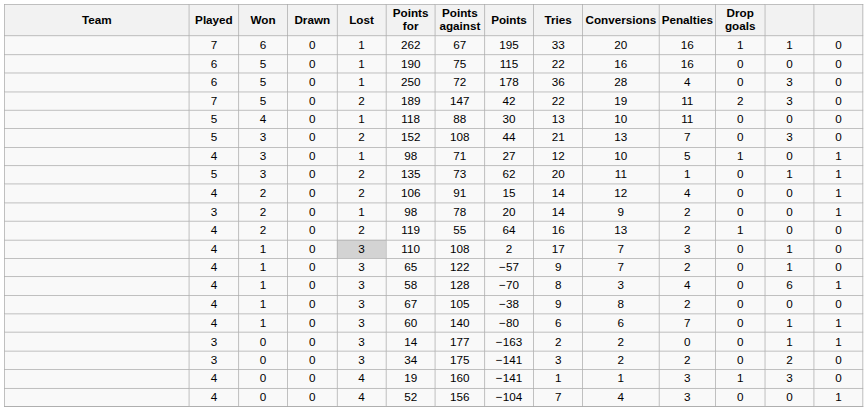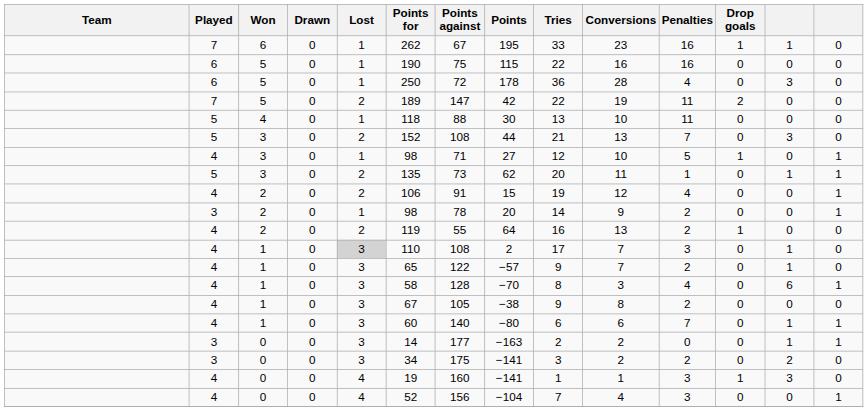(621, 45) 20 -> (621, 45) 23
(789, 100) 3 -> (789, 100) 0
(558, 193) 14 -> (558, 193) 19
